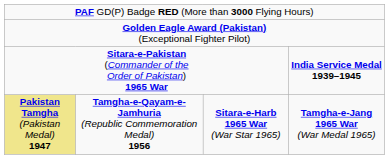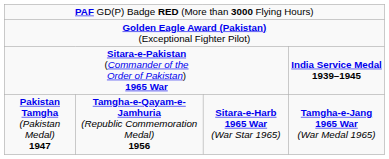(40, 124) khaki background -> (40, 124) no background
